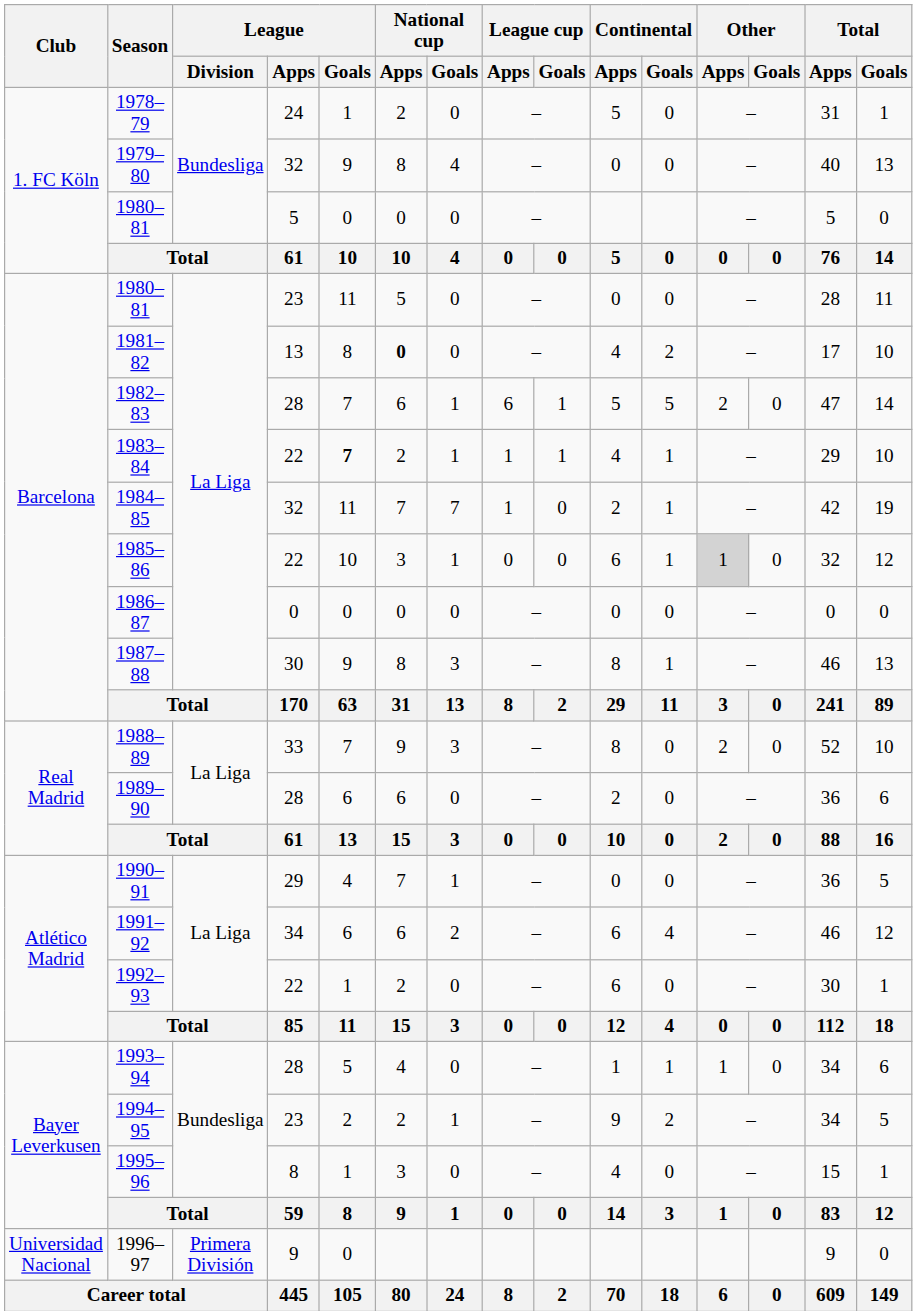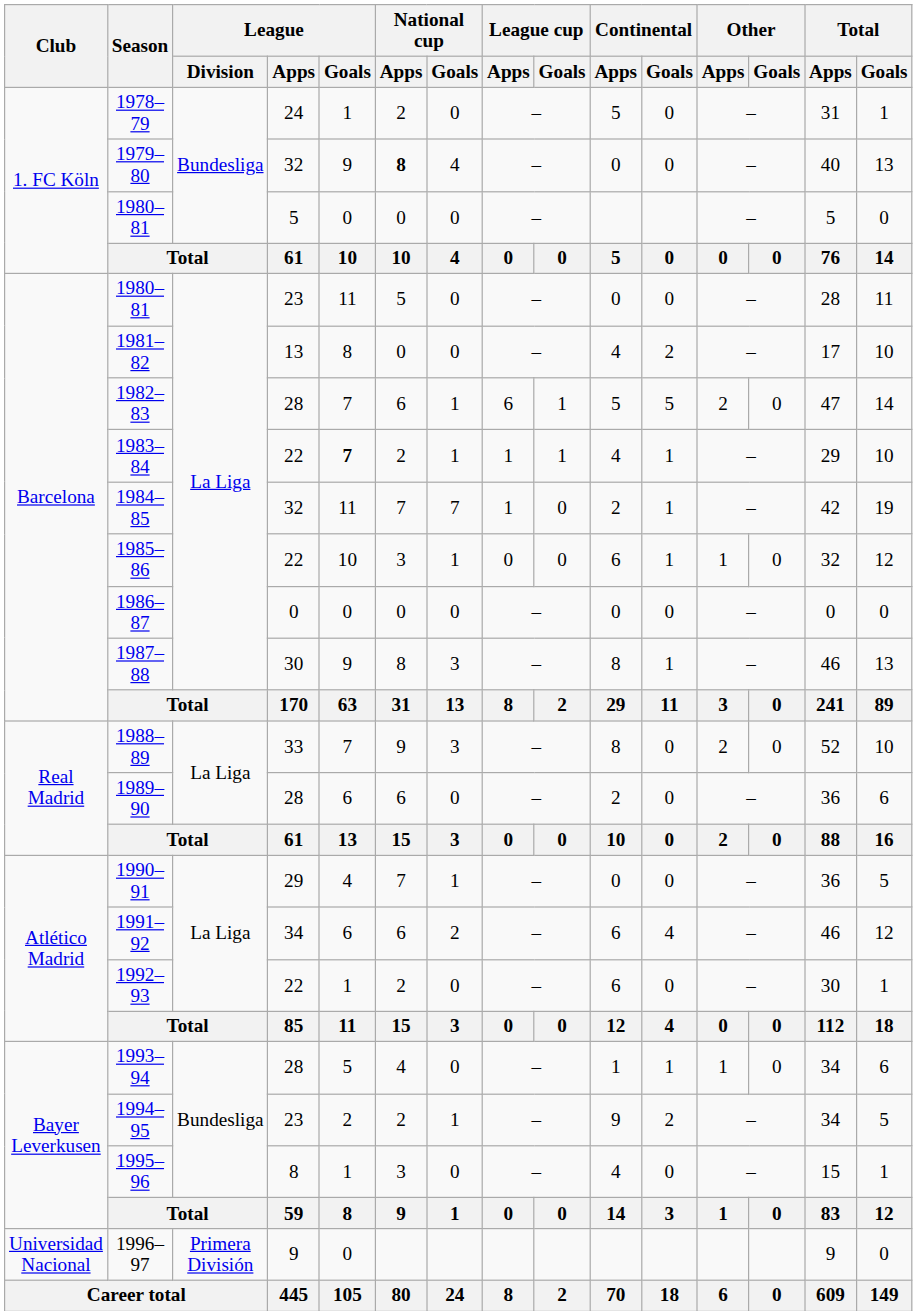(401, 165) normal -> (401, 165) bold
(401, 351) bold -> (401, 351) normal
(723, 559) lightgrey background -> (723, 559) no background
